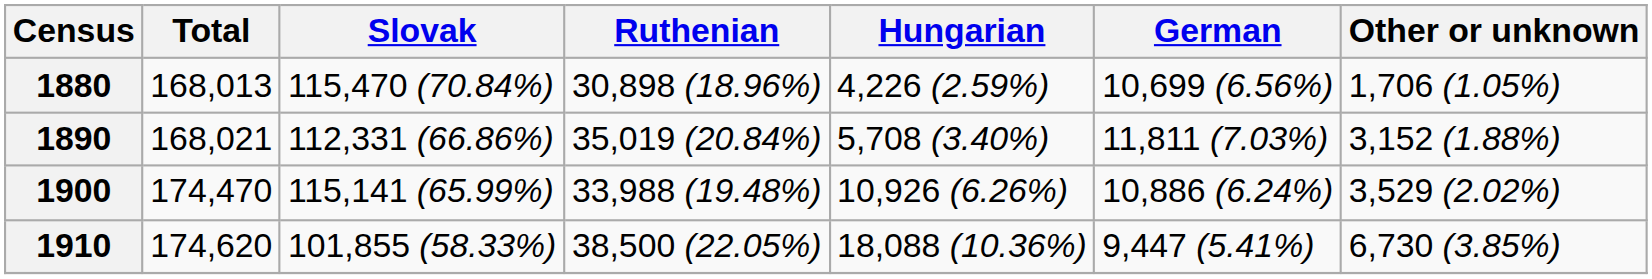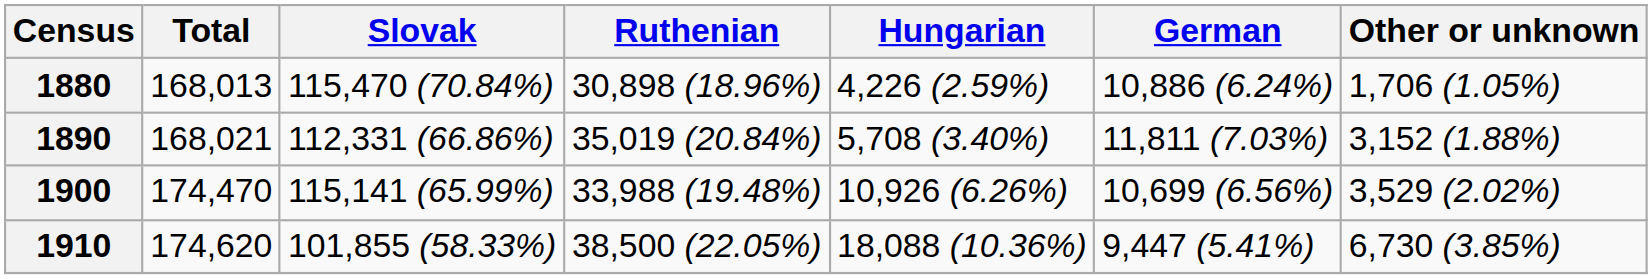(1218, 84) 10,699 (6.56%) -> (1218, 84) 10,886 (6.24%)
(1218, 191) 10,886 (6.24%) -> (1218, 191) 10,699 (6.56%)
